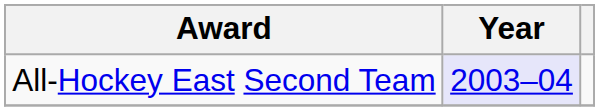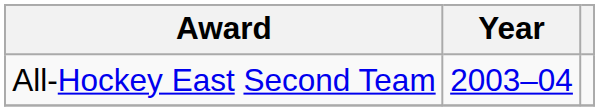(512, 79) lavender background -> (512, 79) no background
